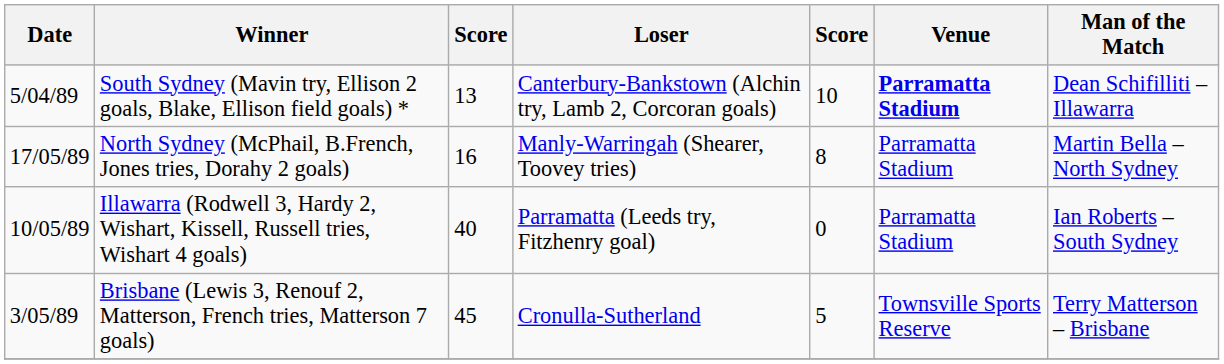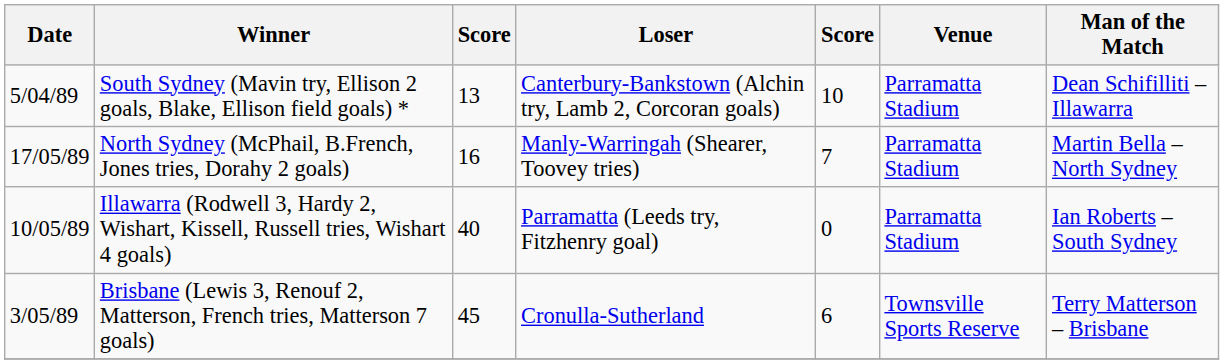(935, 95) bold -> (933, 95) normal
(821, 156) 8 -> (827, 156) 7
(821, 315) 5 -> (827, 315) 6
